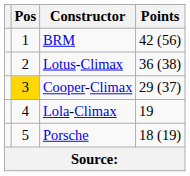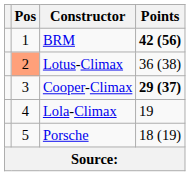(160, 40) normal -> (160, 40) bold
(25, 64) no background -> (25, 64) lightsalmon background
(25, 88) gold background -> (25, 88) no background
(160, 88) normal -> (160, 88) bold
